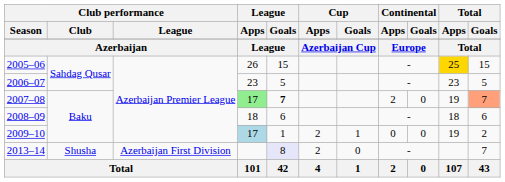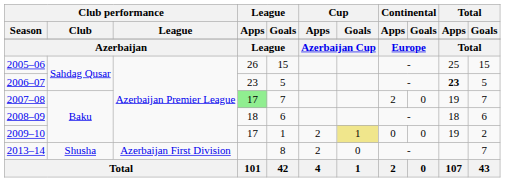(454, 64) gold background -> (454, 64) no background
(454, 82) normal -> (454, 82) bold
(283, 99) bold -> (283, 99) normal
(484, 99) lightsalmon background -> (484, 99) no background
(252, 133) lightblue background -> (252, 133) no background
(358, 133) no background -> (358, 133) khaki background
(283, 151) lavender background -> (283, 151) no background
